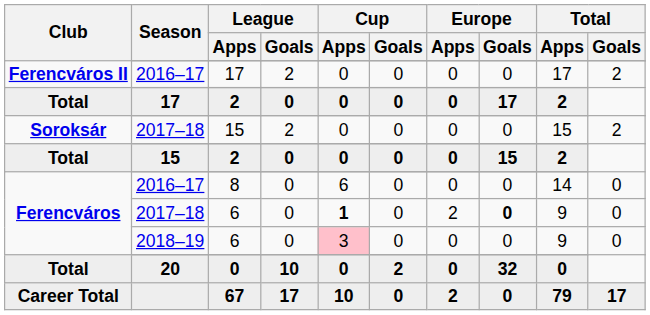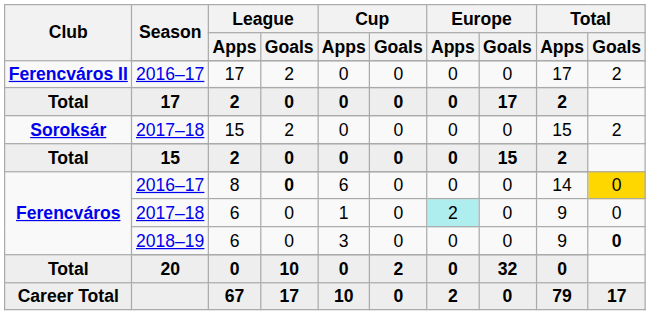(289, 185) normal -> (289, 185) bold
(617, 185) no background -> (617, 185) gold background
(344, 213) bold -> (344, 213) normal
(453, 213) no background -> (453, 213) paleturquoise background
(507, 213) bold -> (507, 213) normal
(344, 241) pink background -> (344, 241) no background
(617, 241) normal -> (617, 241) bold
